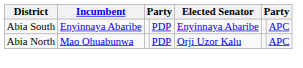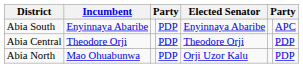+ row: (34, 41)
(279, 41) APC -> (285, 56) PDP
